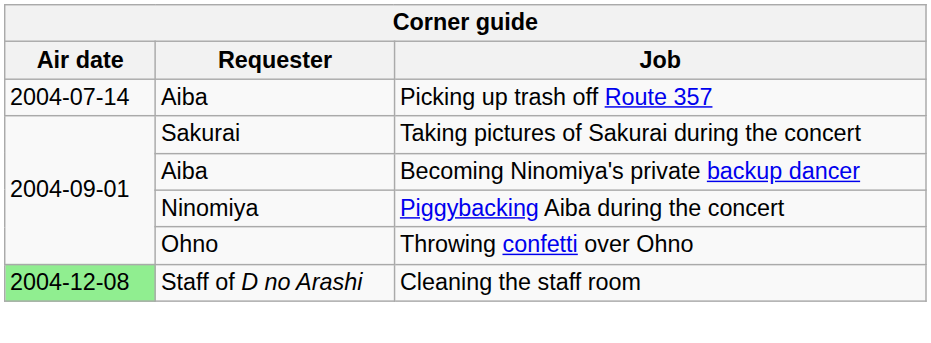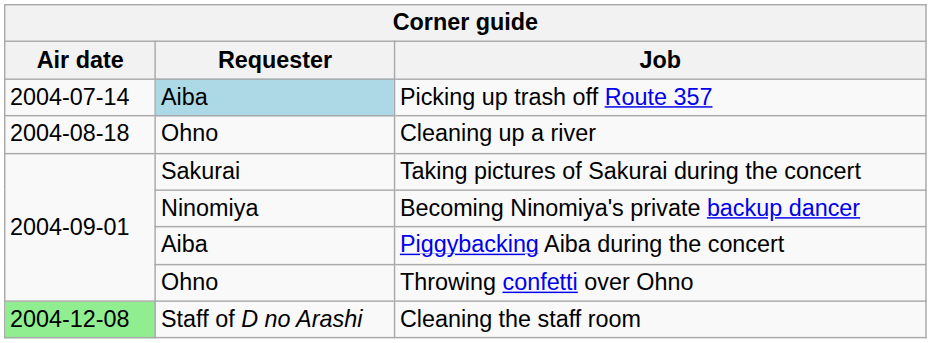(184, 97) no background -> (184, 97) lightblue background
+ row: (498, 134)
(184, 171) Aiba -> (210, 208) Ninomiya
(210, 208) Ninomiya -> (184, 245) Aiba
